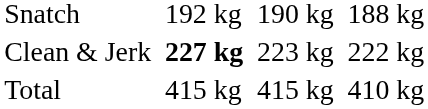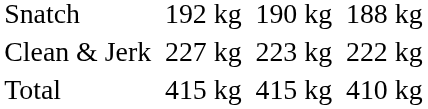(204, 51) bold -> (203, 51) normal
